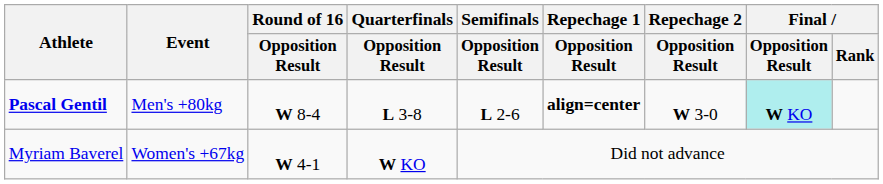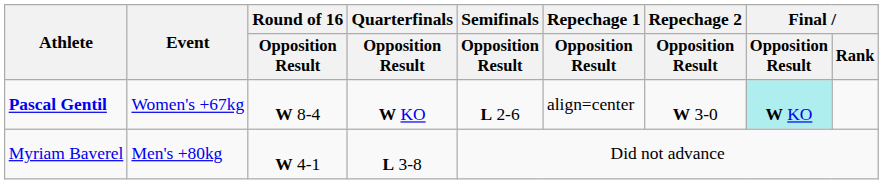(177, 104) Men's +80kg -> (188, 104) Women's +67kg
(402, 115) L 3-8 -> (402, 115) W KO
(594, 104) bold -> (591, 104) normal
(188, 154) Women's +67kg -> (177, 154) Men's +80kg
(402, 164) W KO -> (402, 164) L 3-8
